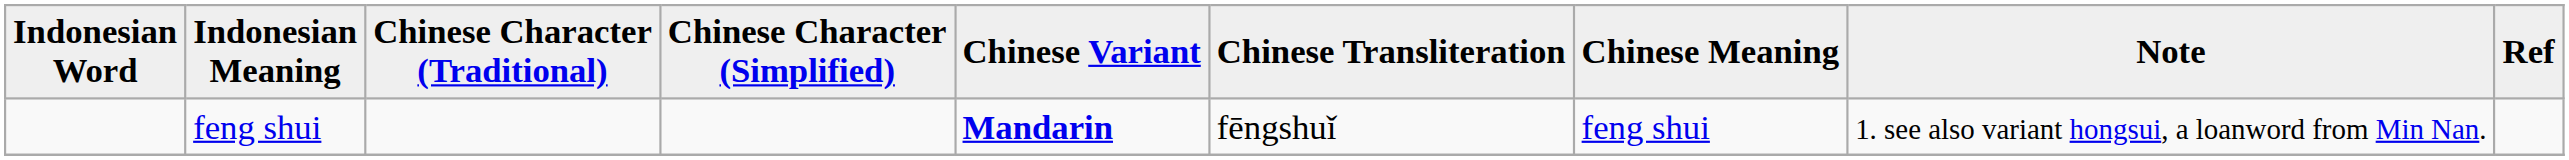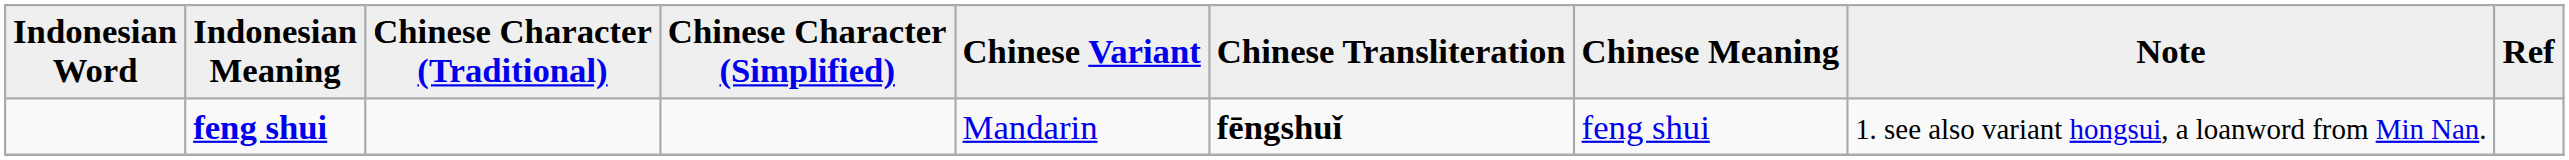(257, 126) normal -> (260, 126) bold
(1038, 126) bold -> (1030, 126) normal
(1277, 126) normal -> (1280, 126) bold
